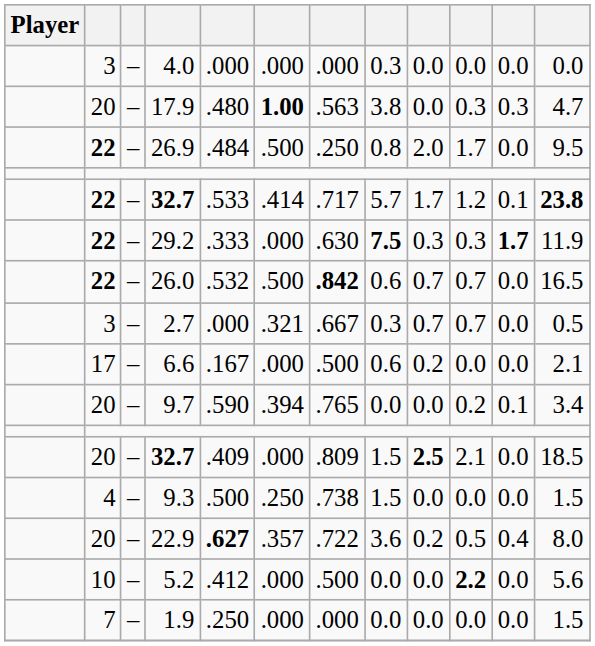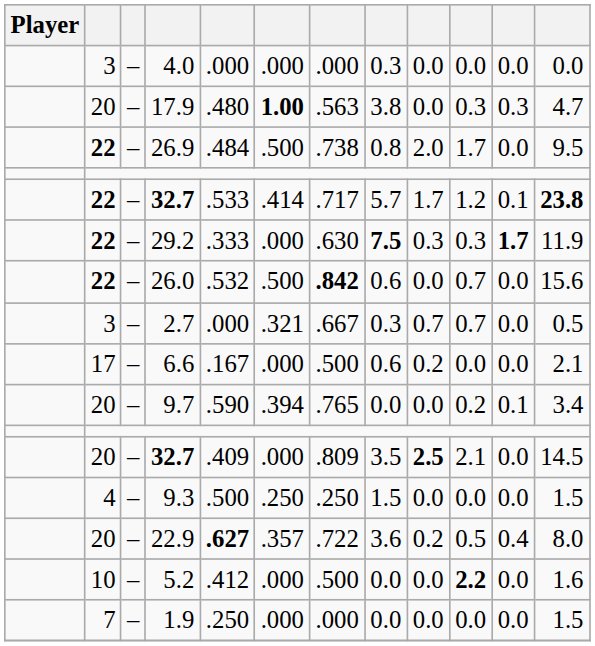(337, 147) .250 -> (337, 147) .738
(428, 281) 0.7 -> (428, 281) 0.0
(562, 281) 16.5 -> (562, 281) 15.6
(386, 456) 1.5 -> (386, 456) 3.5
(562, 456) 18.5 -> (562, 456) 14.5
(337, 497) .738 -> (337, 497) .250
(568, 579) 5.6 -> (568, 579) 1.6
